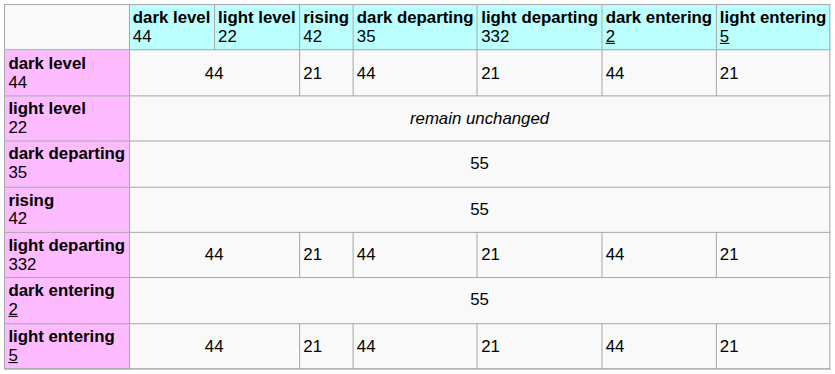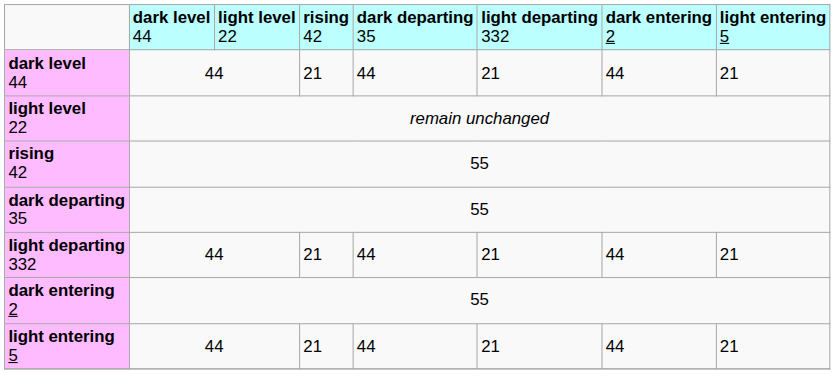(67, 163) dark departing 35 -> (31, 163) rising 42
(31, 209) rising 42 -> (67, 209) dark departing 35
